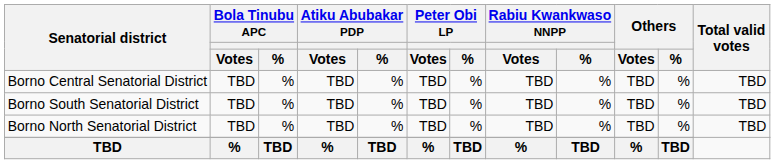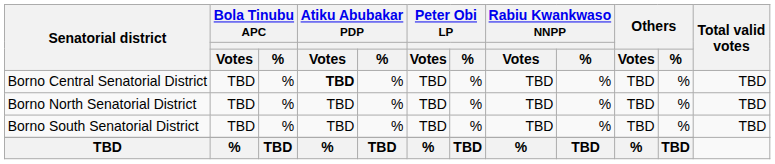(340, 82) normal -> (340, 82) bold
rows swapped: (102, 126) <-> (103, 104)
